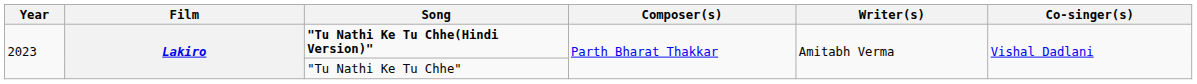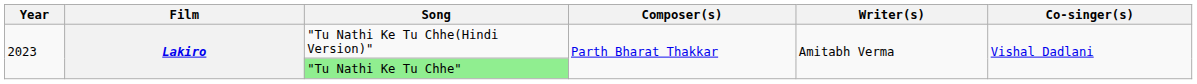(403, 41) bold -> (403, 41) normal
(384, 68) no background -> (384, 68) lightgreen background
